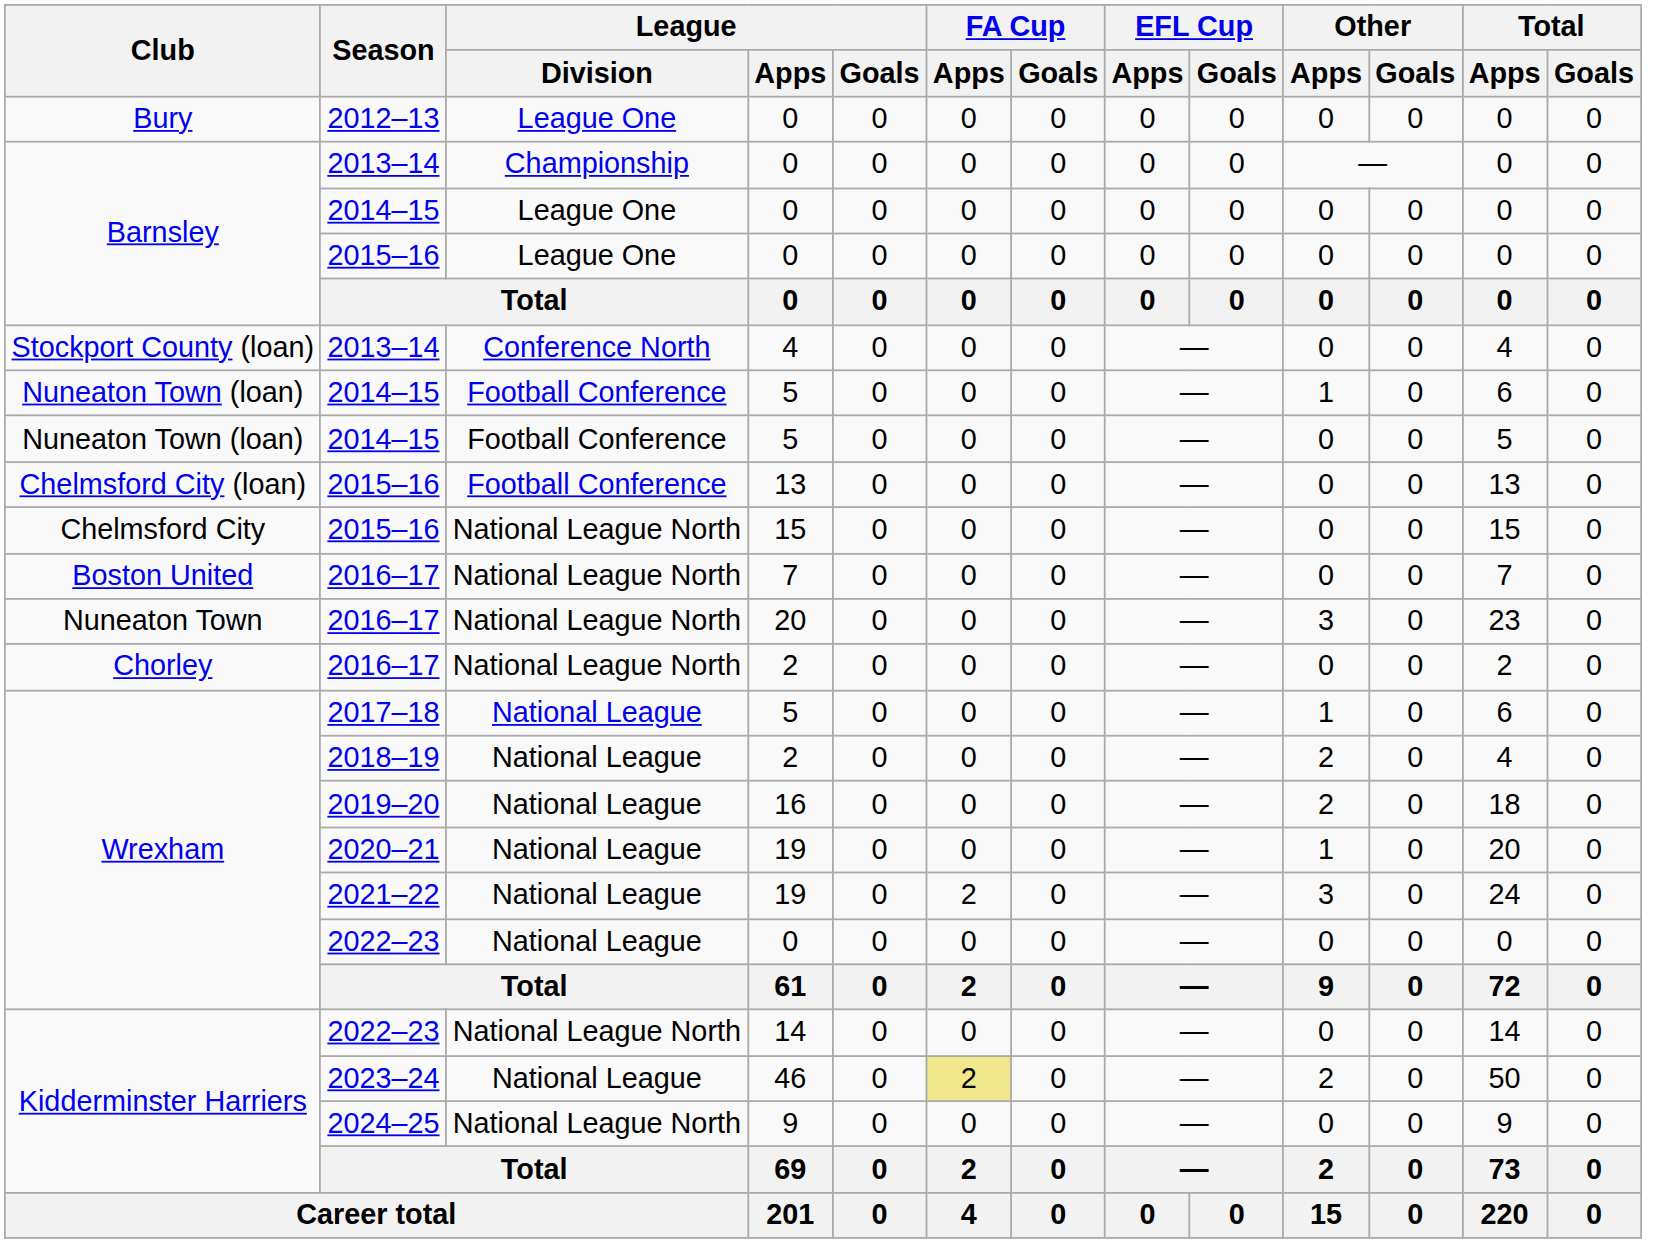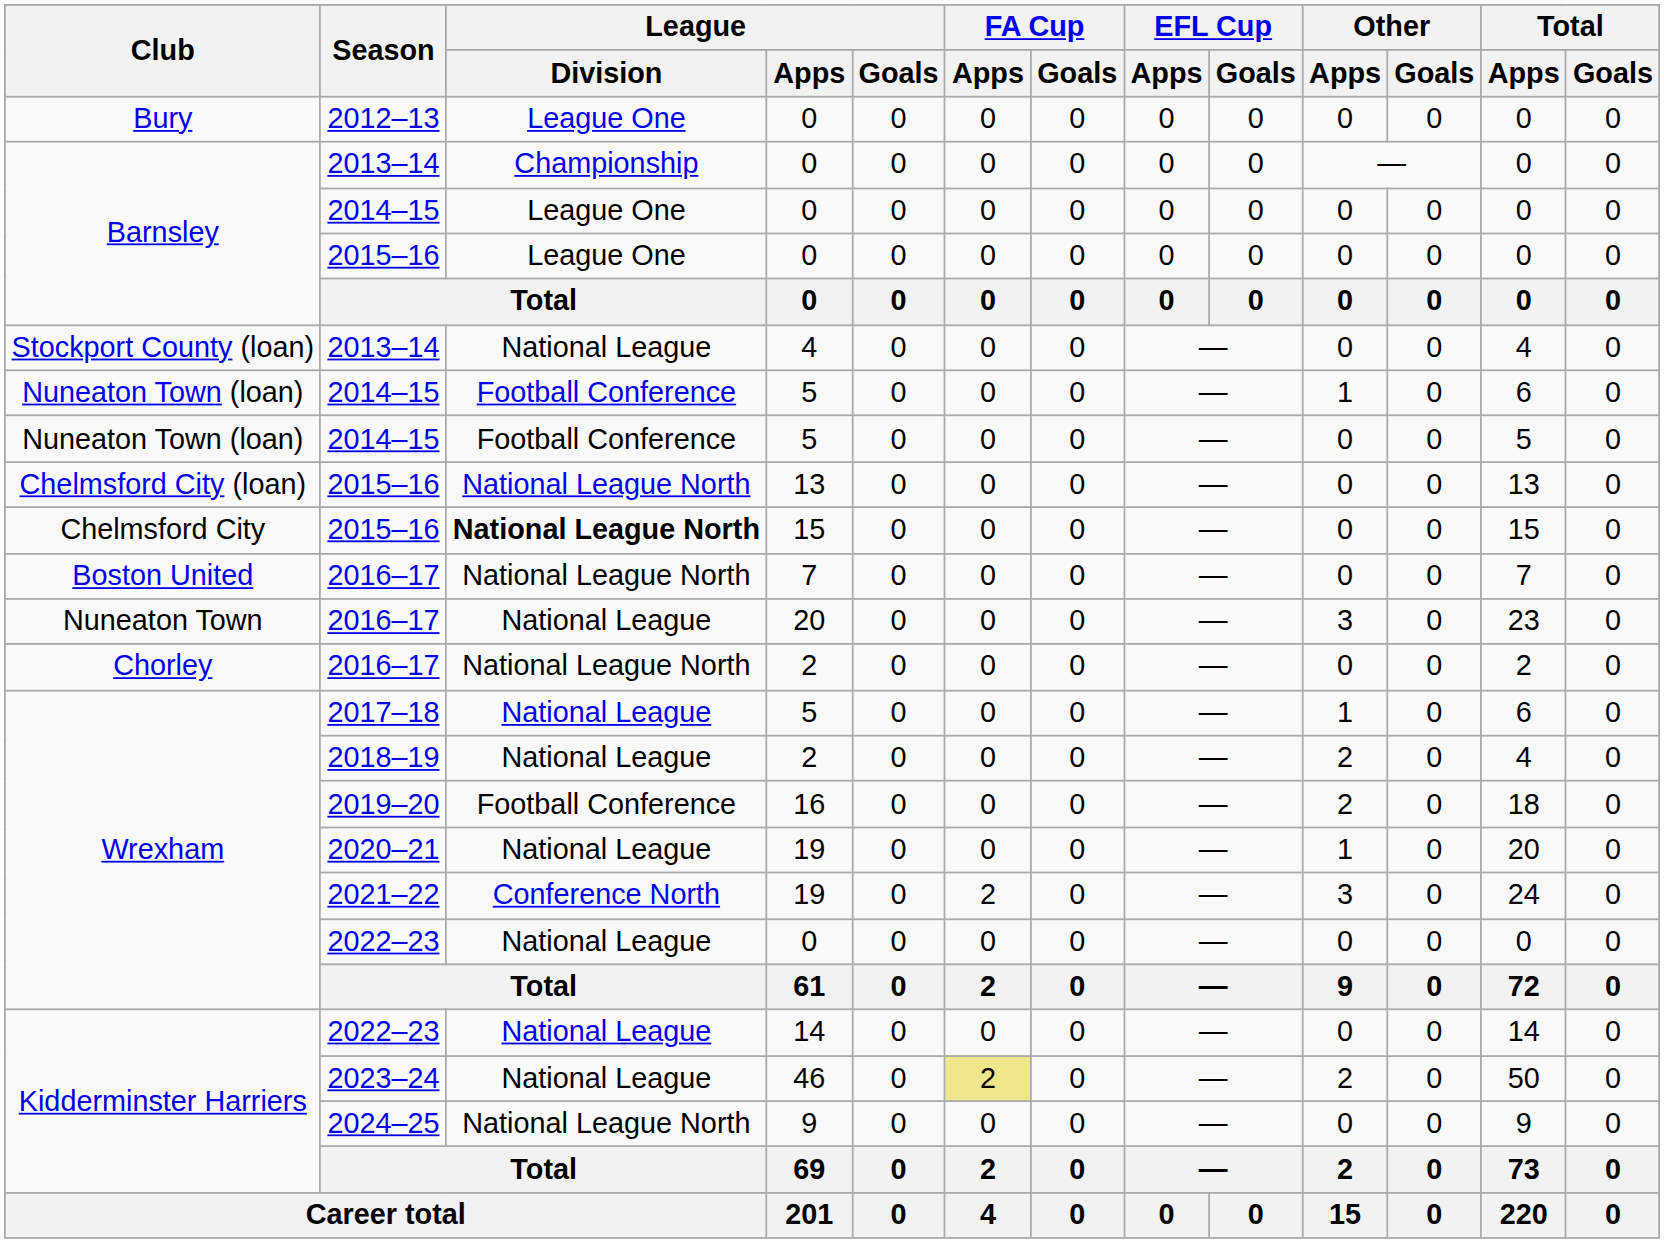(597, 347) Conference North -> (606, 347) National League
(597, 484) Football Conference -> (606, 484) National League North
(597, 529) normal -> (606, 529) bold
(597, 621) National League North -> (606, 621) National League
(597, 803) National League -> (606, 803) Football Conference
(597, 895) National League -> (606, 895) Conference North
(597, 1032) National League North -> (606, 1032) National League
